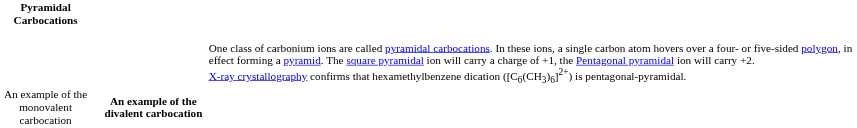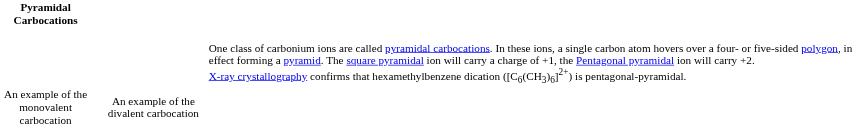(153, 107) bold -> (153, 107) normal
